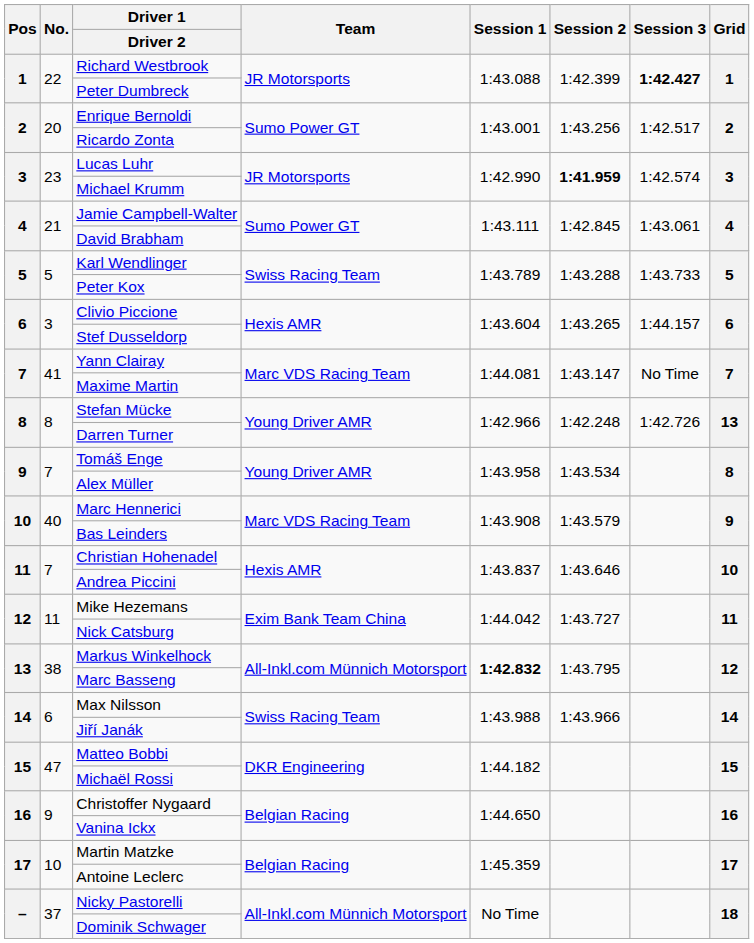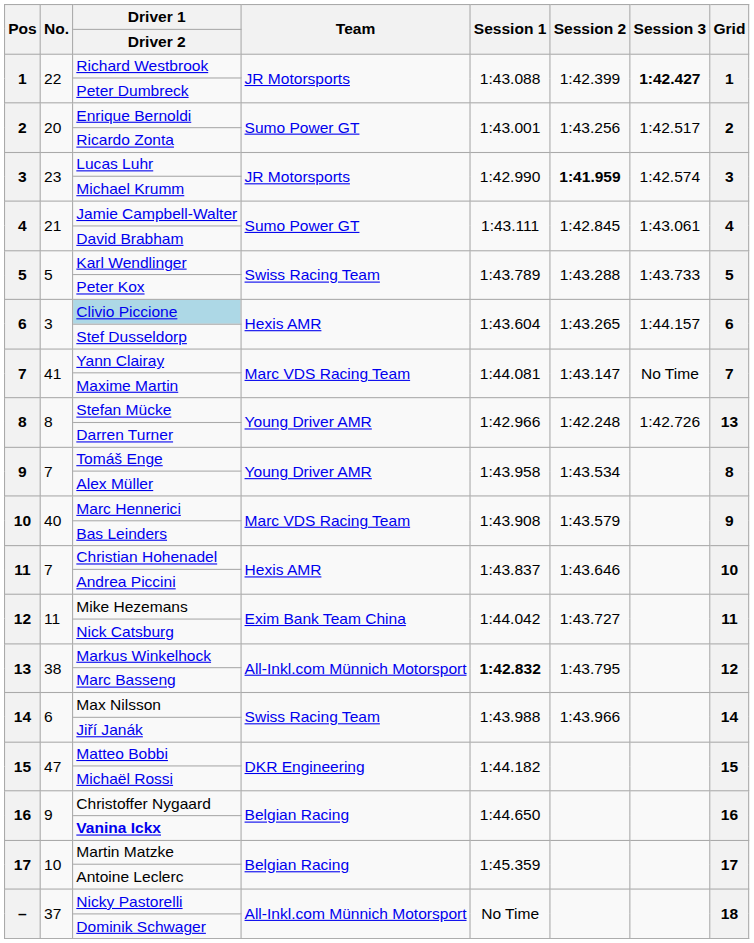(127, 312) no background -> (127, 312) lightblue background
(116, 828) normal -> (119, 828) bold
